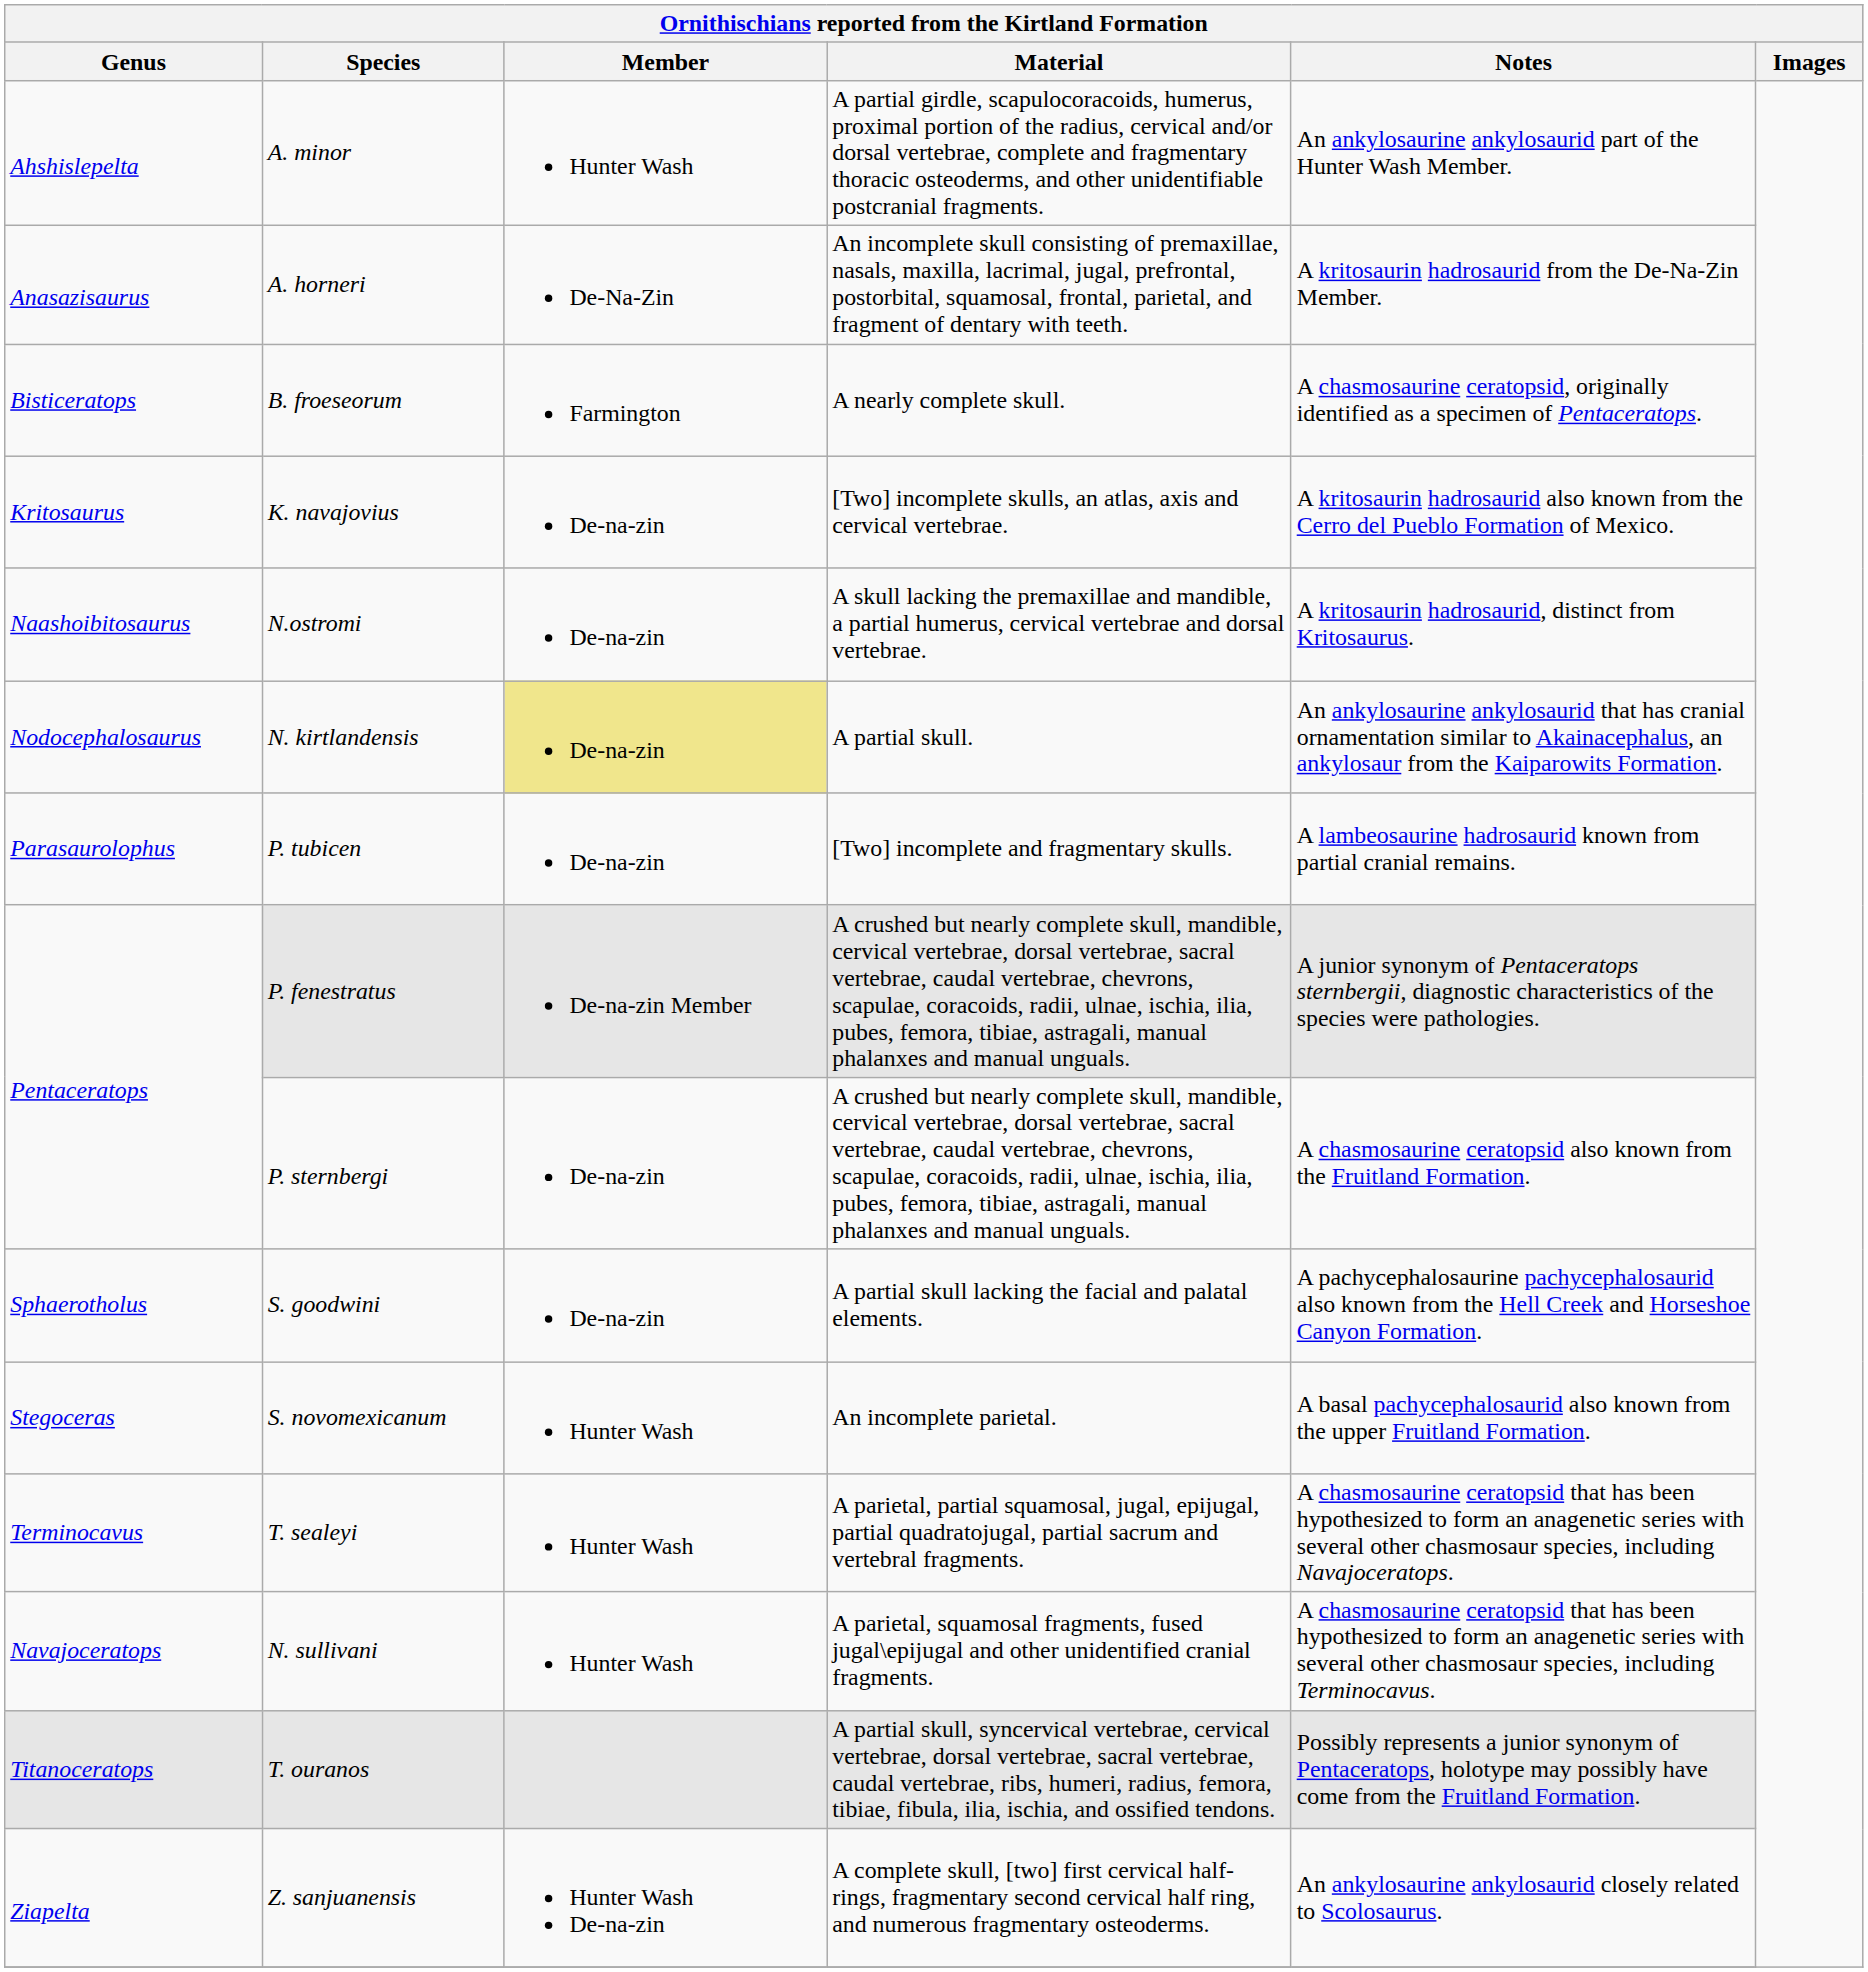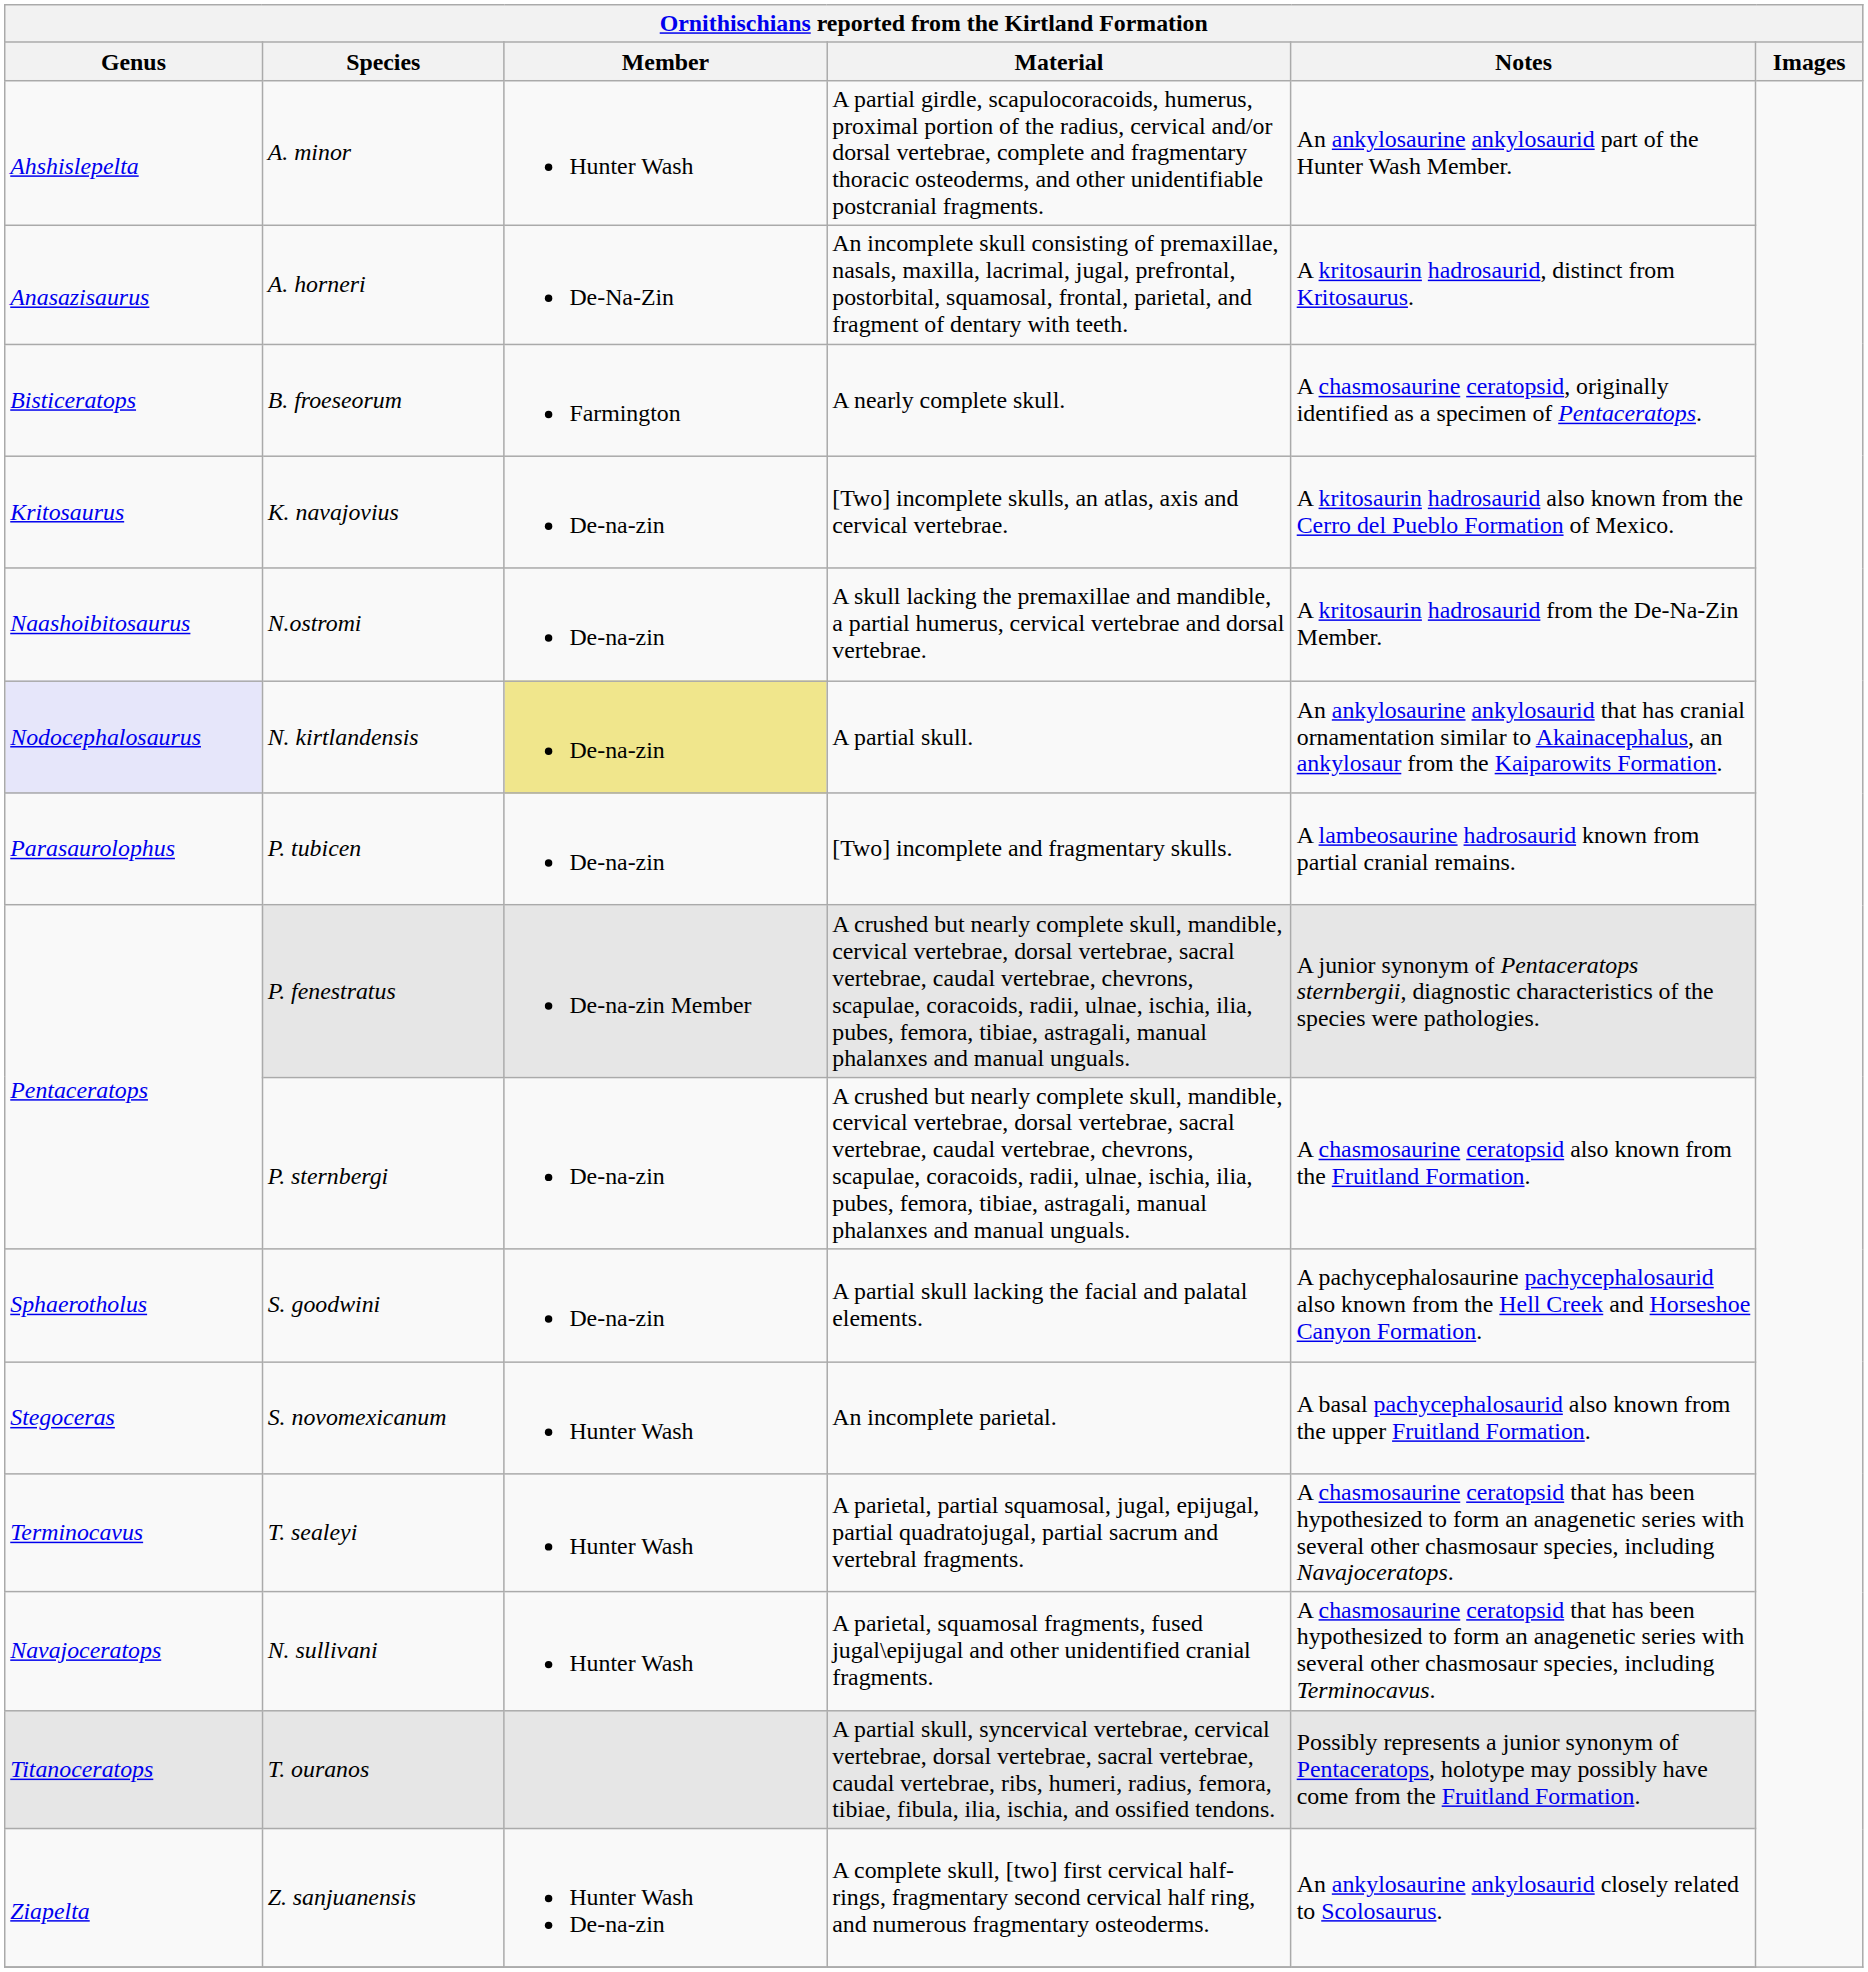(1518, 284) A kritosaurin hadrosaurid from the De-Na-Zin Member. -> (1486, 284) A kritosaurin hadrosaurid, distinct from Kritosaurus.
(1486, 624) A kritosaurin hadrosaurid, distinct from Kritosaurus. -> (1518, 624) A kritosaurin hadrosaurid from the De-Na-Zin Member.
(106, 736) no background -> (106, 736) lavender background
